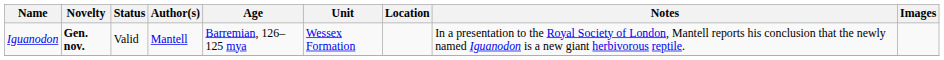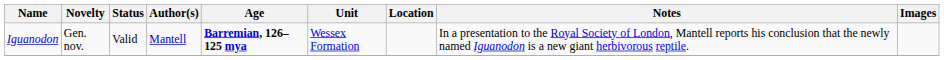(76, 39) bold -> (75, 39) normal
(245, 39) normal -> (246, 39) bold
